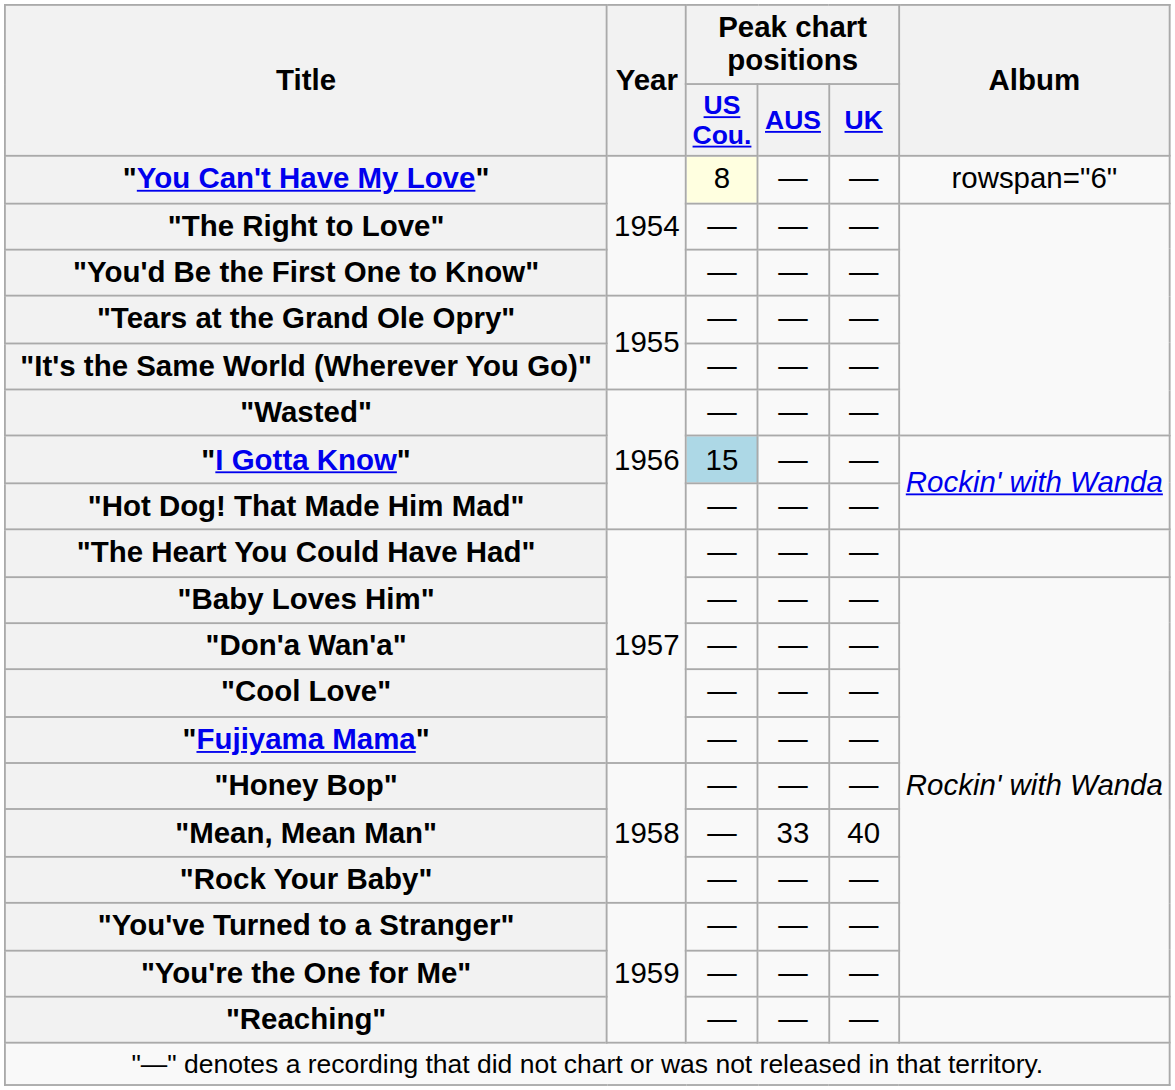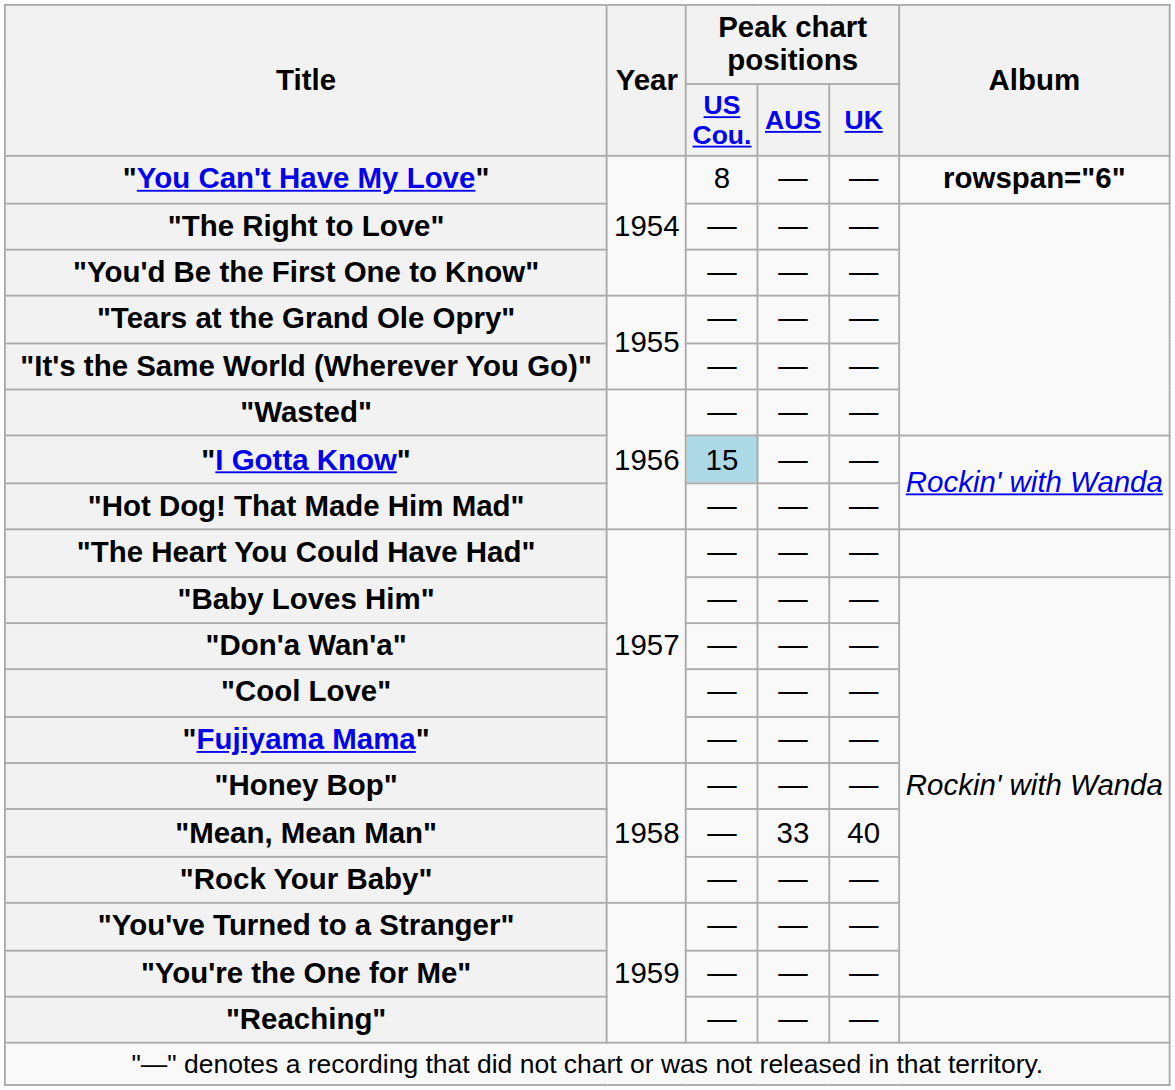(722, 178) lightyellow background -> (722, 178) no background
(1034, 178) normal -> (1034, 178) bold
